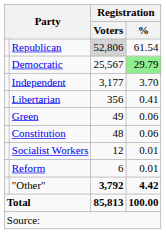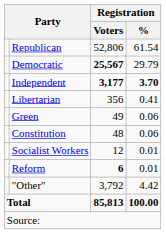(108, 47) lightgrey background -> (108, 47) no background
(108, 64) normal -> (108, 64) bold
(146, 64) lightgreen background -> (146, 64) no background
(111, 82) normal -> (111, 82) bold
(149, 82) normal -> (149, 82) bold
(121, 168) normal -> (121, 168) bold
(111, 185) bold -> (111, 185) normal
(149, 185) bold -> (149, 185) normal
